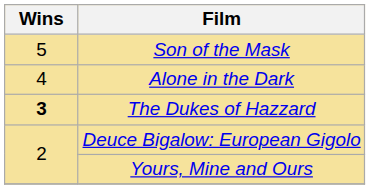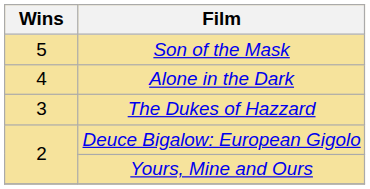(41, 109) bold -> (41, 109) normal
